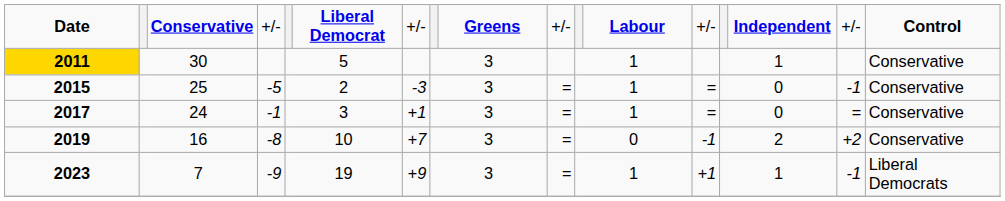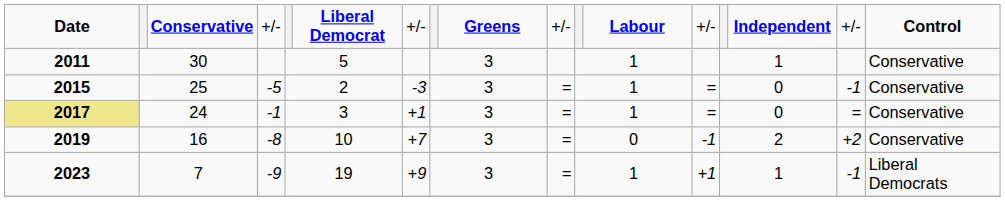(72, 61) gold background -> (72, 61) no background
(72, 113) no background -> (72, 113) khaki background
